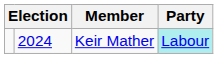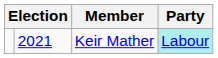(35, 41) 2024 -> (35, 41) 2021
